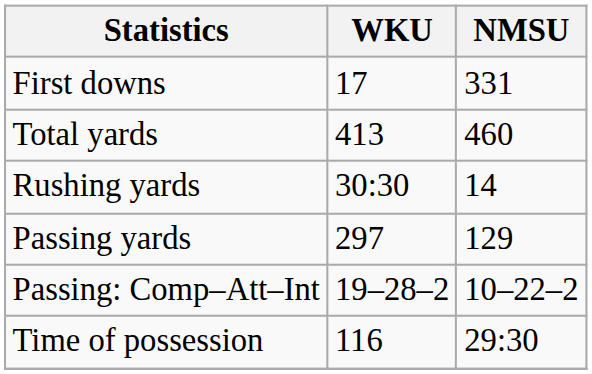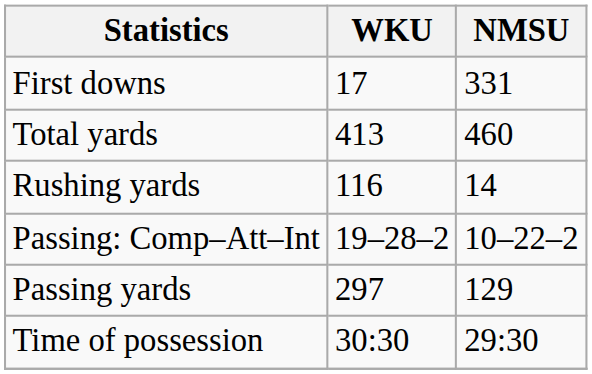(372, 186) 30:30 -> (359, 186) 116
rows swapped: (102, 238) <-> (166, 289)
(359, 341) 116 -> (372, 341) 30:30
